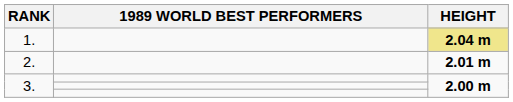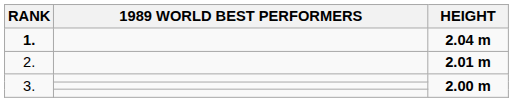(29, 40) normal -> (29, 40) bold
(468, 40) khaki background -> (468, 40) no background
